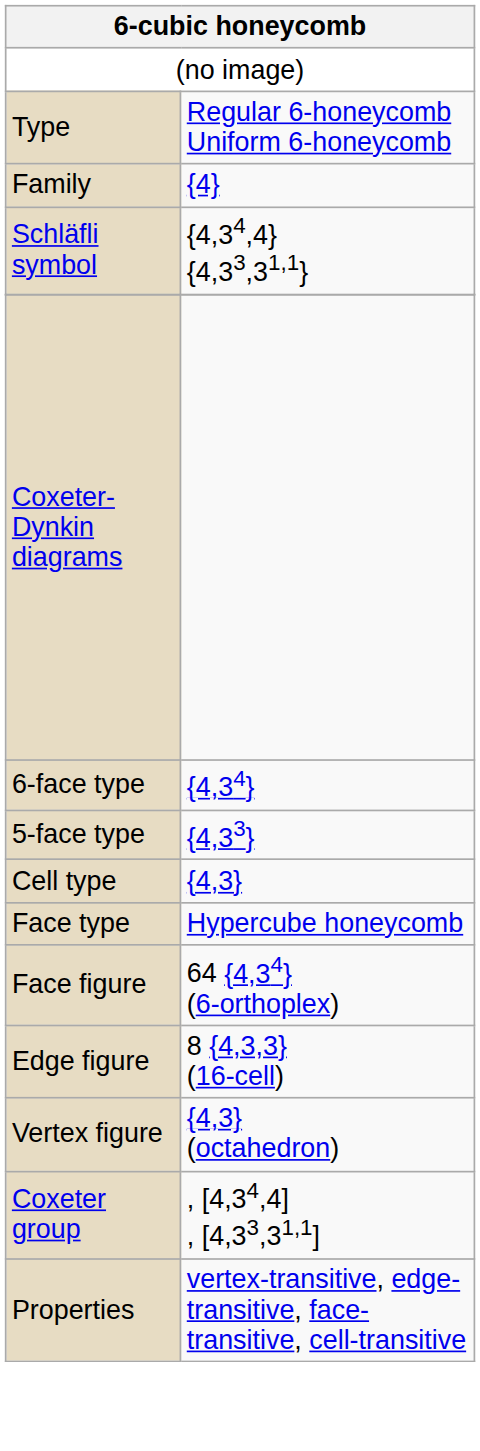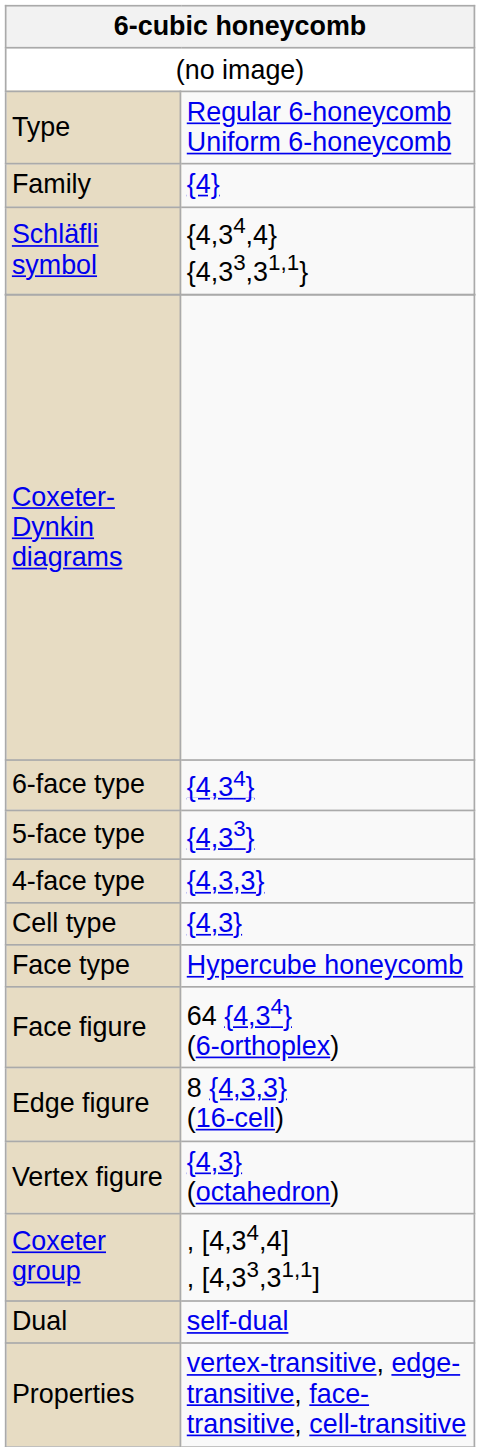+ row: (78, 880)
+ row: (40, 1321)
